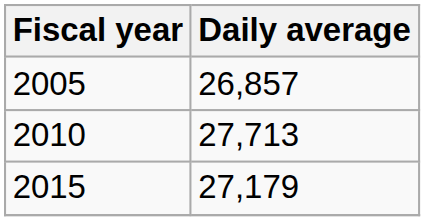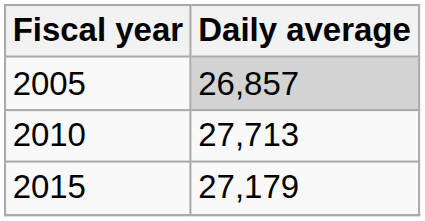(249, 82) no background -> (249, 82) lightgrey background
